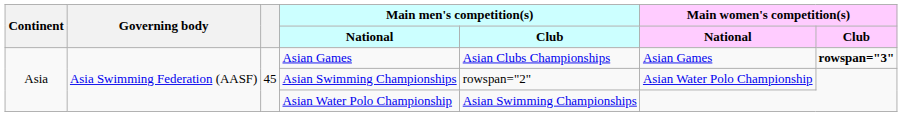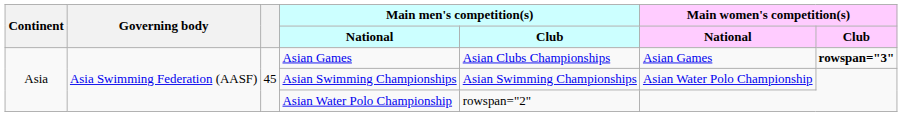(497, 79) rowspan="2" -> (550, 79) Asian Swimming Championships
(550, 101) Asian Swimming Championships -> (497, 101) rowspan="2"
